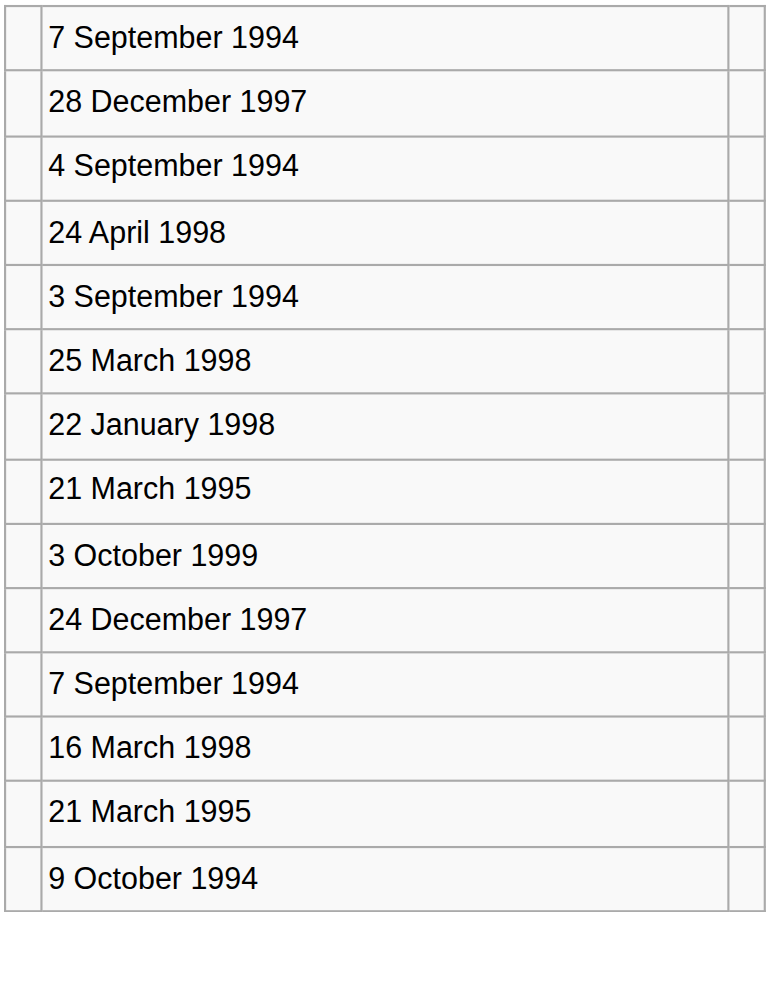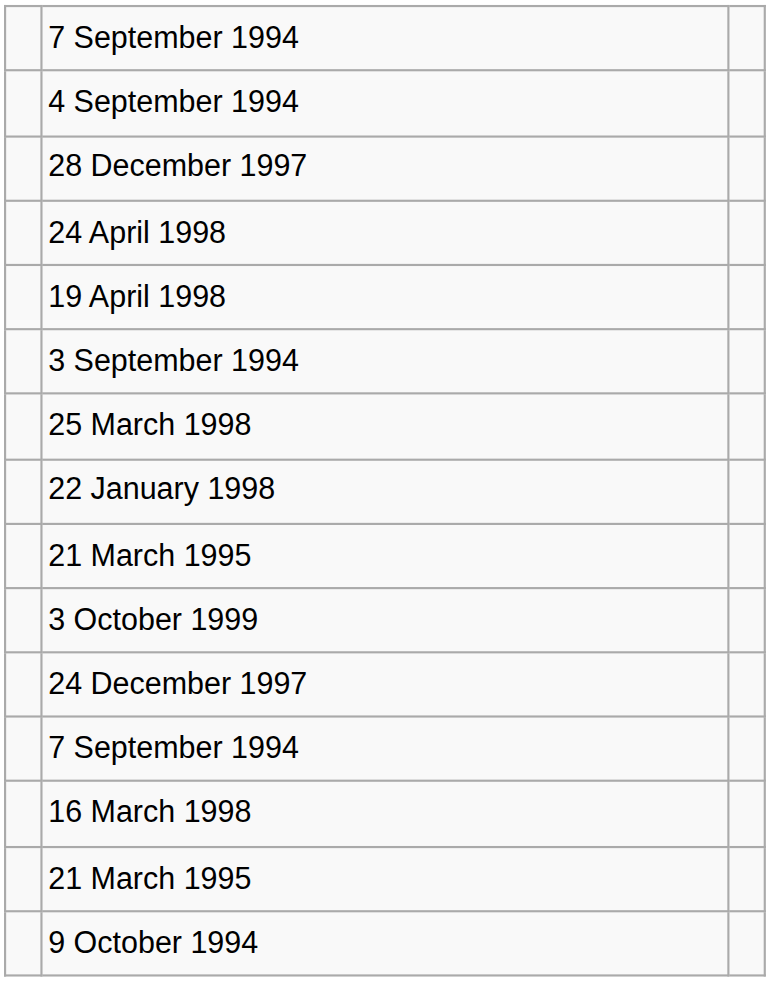rows swapped: (23, 168) <-> (23, 103)
+ row: (23, 297)
